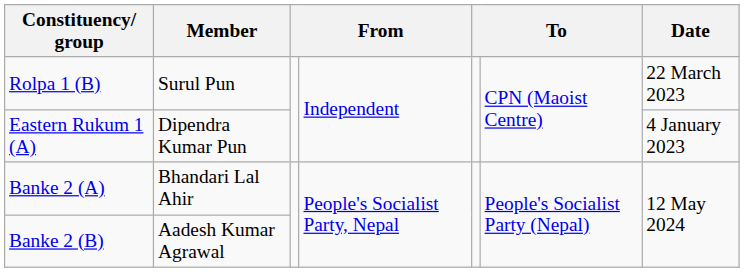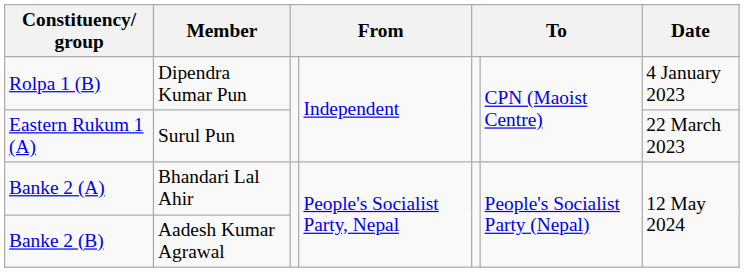(197, 83) Surul Pun -> (202, 83) Dipendra Kumar Pun
(684, 83) 22 March 2023 -> (684, 83) 4 January 2023
(202, 135) Dipendra Kumar Pun -> (197, 135) Surul Pun
(684, 135) 4 January 2023 -> (684, 135) 22 March 2023
